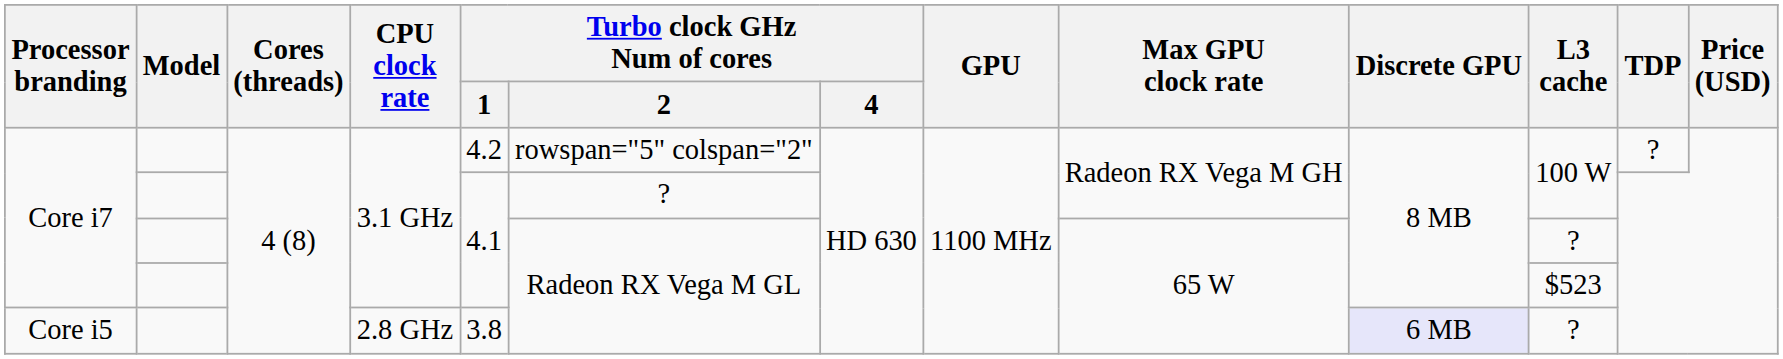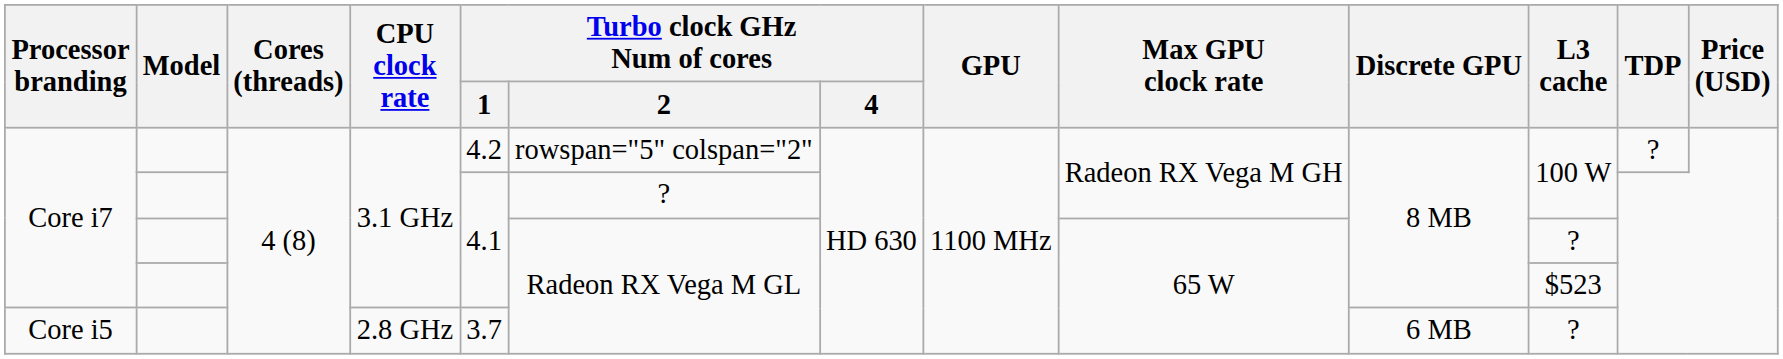(484, 330) 3.8 -> (484, 330) 3.7
(1439, 330) lavender background -> (1439, 330) no background
